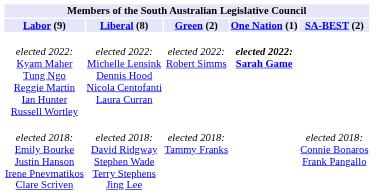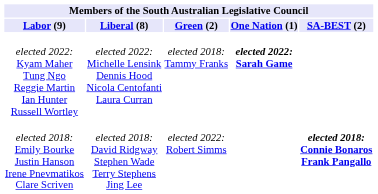(196, 57) elected 2022: Robert Simms -> (196, 57) elected 2018: Tammy Franks
(196, 143) elected 2018: Tammy Franks -> (196, 143) elected 2022: Robert Simms
(334, 149) normal -> (336, 149) bold
